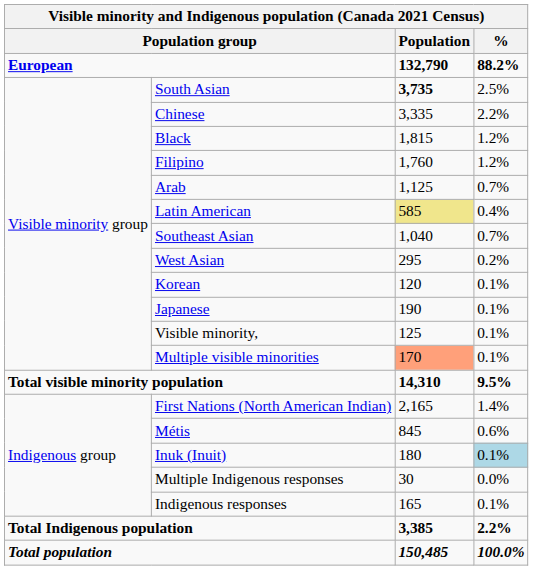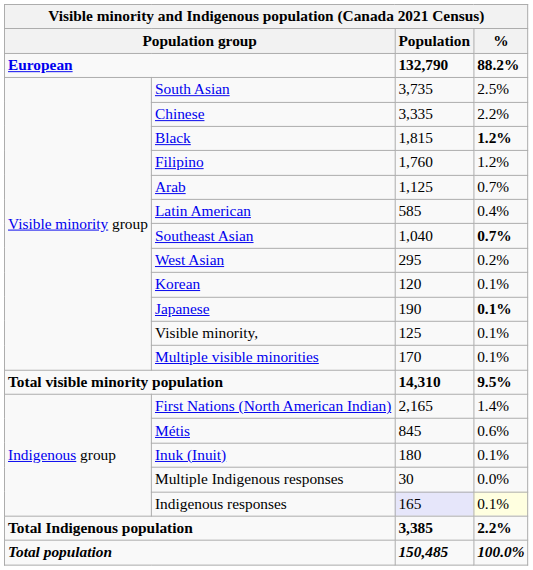(416, 89) bold -> (416, 89) normal
(493, 138) normal -> (494, 138) bold
(410, 211) khaki background -> (410, 211) no background
(493, 235) normal -> (494, 235) bold
(493, 308) normal -> (494, 308) bold
(410, 357) lightsalmon background -> (410, 357) no background
(493, 455) lightblue background -> (493, 455) no background
(410, 503) no background -> (410, 503) lavender background
(493, 503) no background -> (493, 503) lightyellow background
